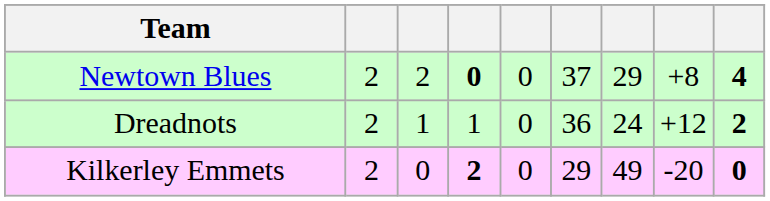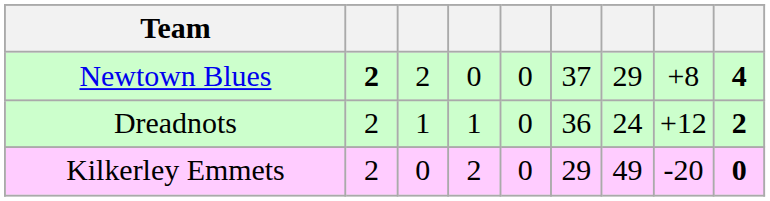(372, 75) normal -> (372, 75) bold
(474, 75) bold -> (474, 75) normal
(474, 170) bold -> (474, 170) normal
